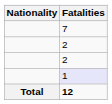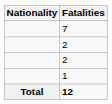(65, 76) lavender background -> (65, 76) no background
